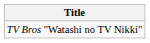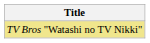(75, 29) no background -> (75, 29) khaki background
